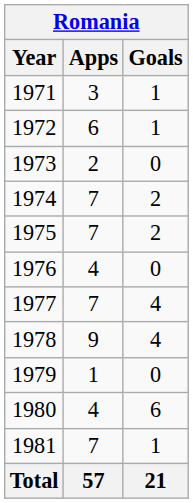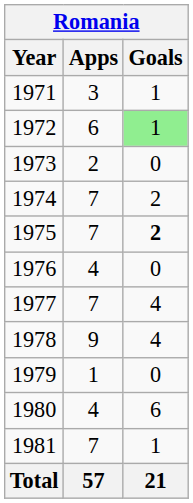(156, 127) no background -> (156, 127) lightgreen background
(156, 233) normal -> (156, 233) bold
